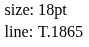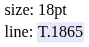(61, 32) no background -> (61, 32) lavender background
